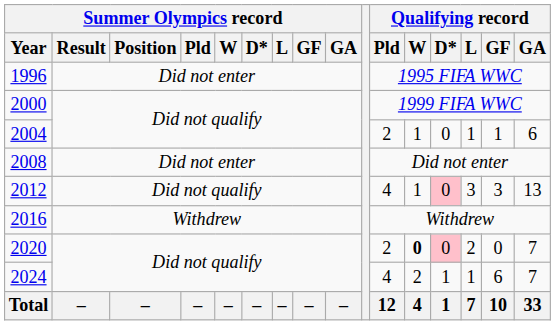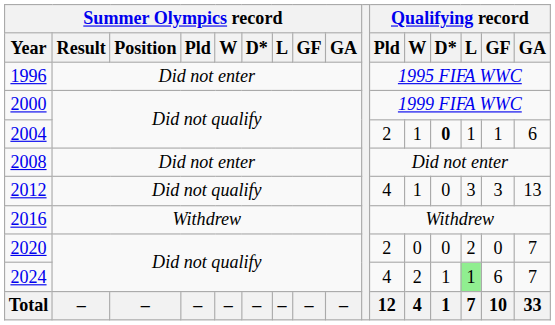(446, 133) normal -> (446, 133) bold
(446, 190) pink background -> (446, 190) no background
(417, 248) bold -> (417, 248) normal
(446, 248) pink background -> (446, 248) no background
(471, 276) no background -> (471, 276) lightgreen background
